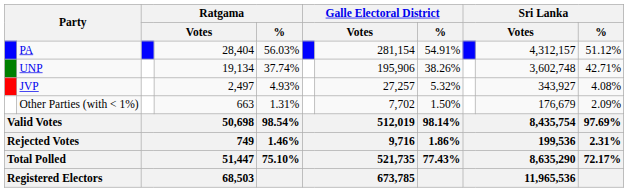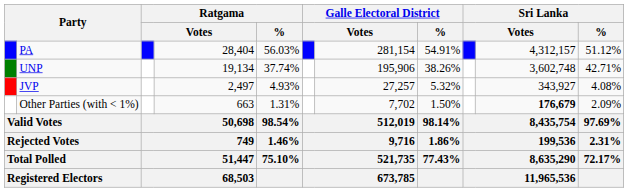(557, 104) normal -> (557, 104) bold
